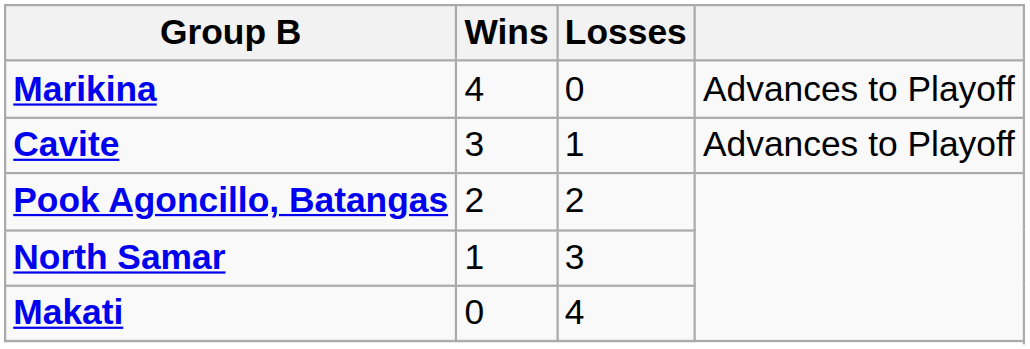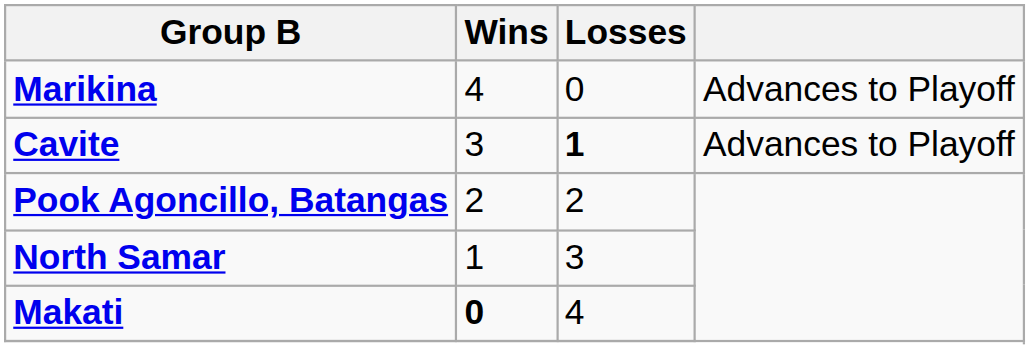(575, 144) normal -> (575, 144) bold
(474, 312) normal -> (474, 312) bold
